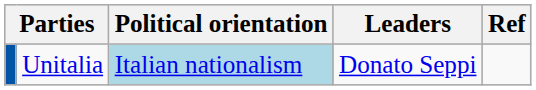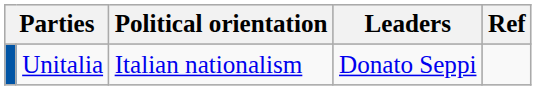(208, 64) lightblue background -> (208, 64) no background
